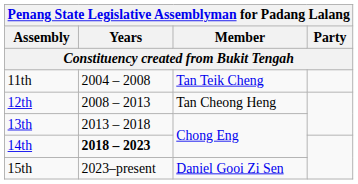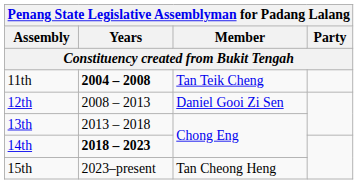(116, 80) normal -> (116, 80) bold
(226, 102) Tan Cheong Heng -> (230, 102) Daniel Gooi Zi Sen
(230, 168) Daniel Gooi Zi Sen -> (226, 168) Tan Cheong Heng
